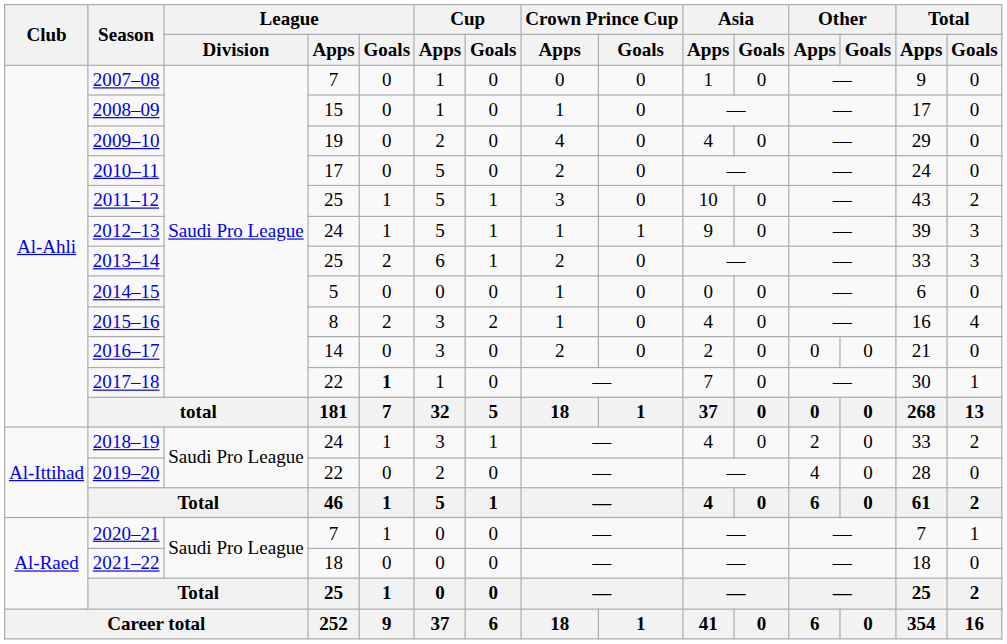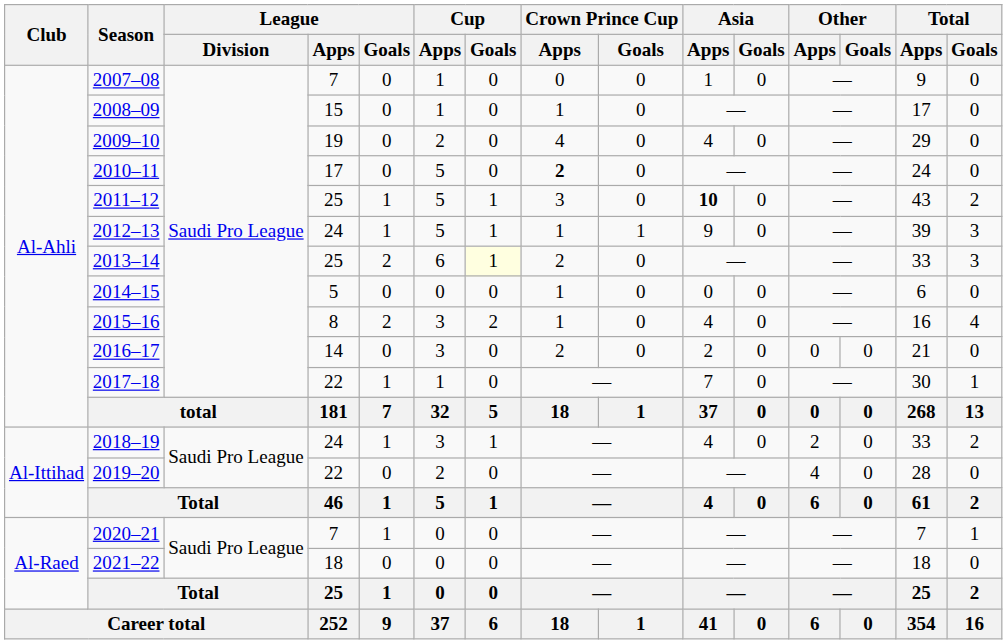(560, 170) normal -> (560, 170) bold
(708, 200) normal -> (708, 200) bold
(493, 261) no background -> (493, 261) lightyellow background
(387, 381) bold -> (387, 381) normal
